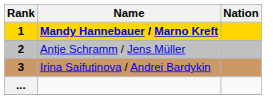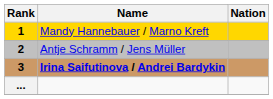(129, 31) bold -> (124, 31) normal
(125, 67) normal -> (133, 67) bold
